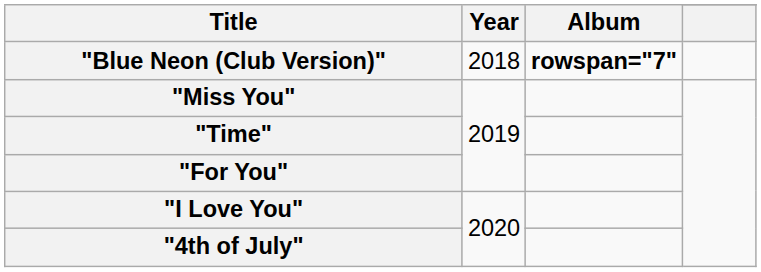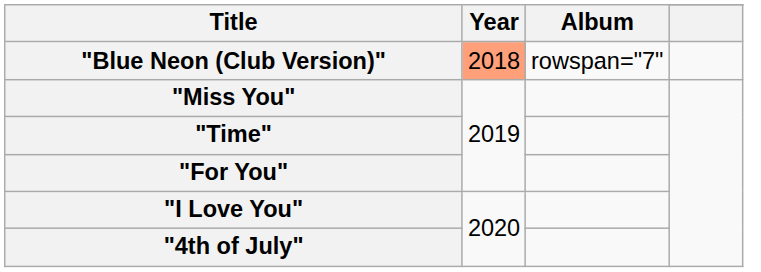(494, 60) no background -> (494, 60) lightsalmon background
(604, 60) bold -> (597, 60) normal
